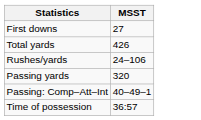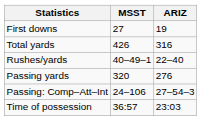+ column: (175, 13)
(129, 60) 24–106 -> (132, 60) 40–49–1
(132, 91) 40–49–1 -> (129, 91) 24–106
